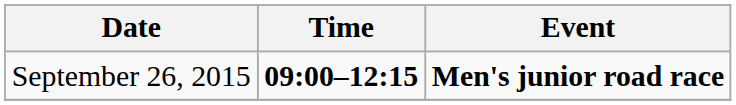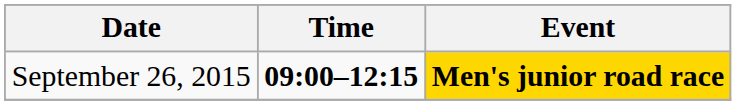(578, 75) no background -> (578, 75) gold background
